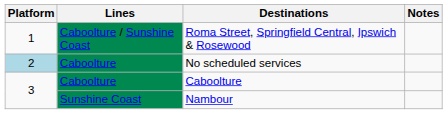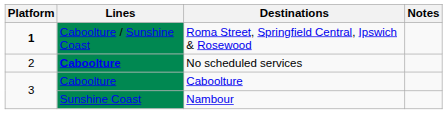(31, 38) normal -> (31, 38) bold
(31, 63) lightblue background -> (31, 63) no background
(88, 63) normal -> (90, 63) bold
